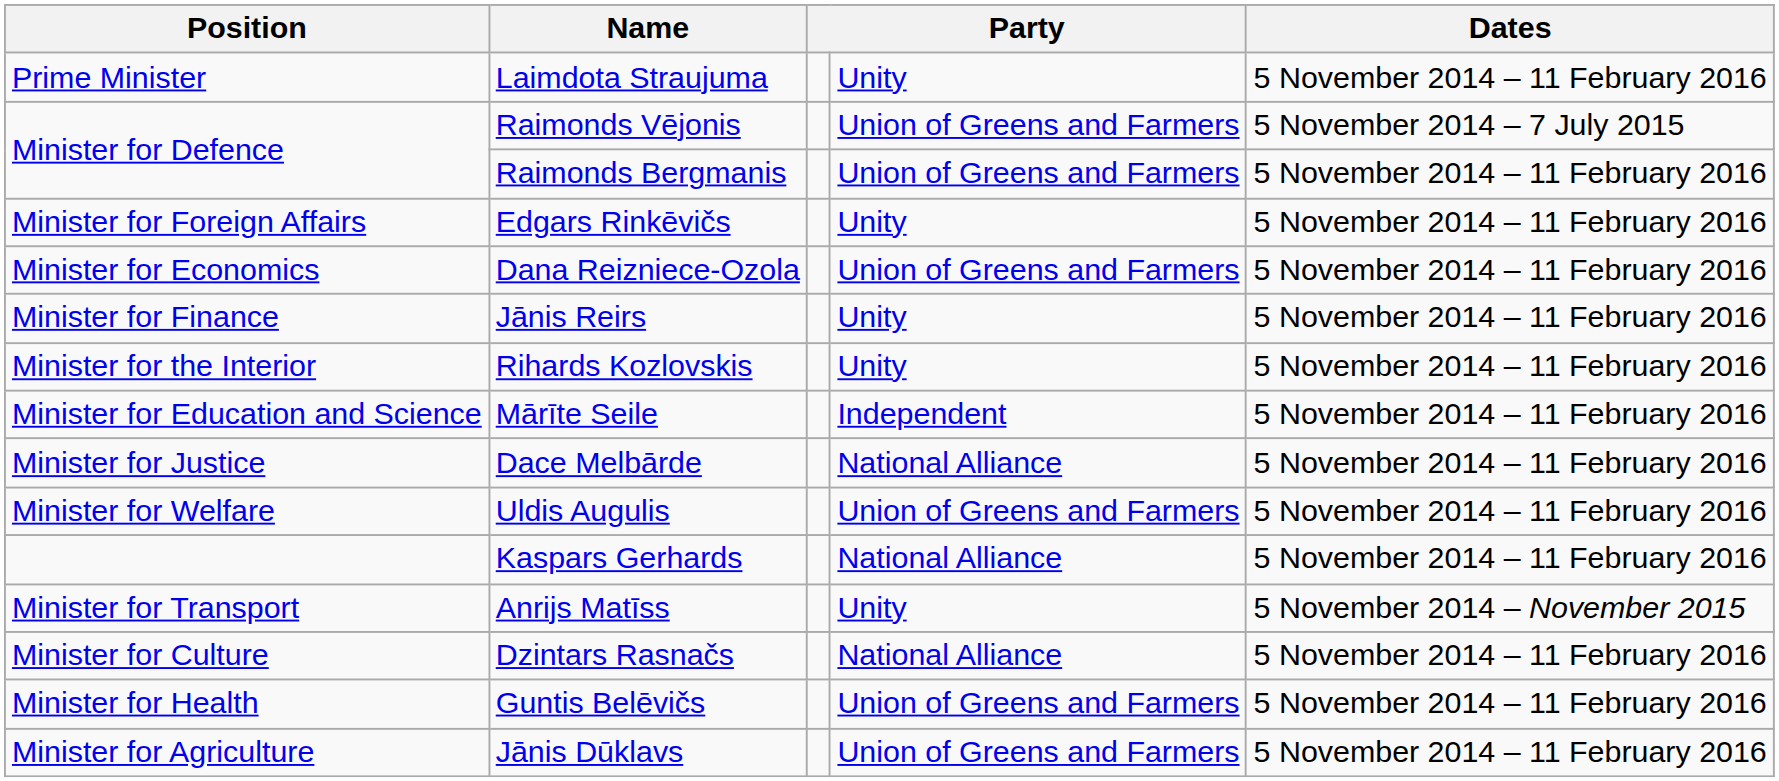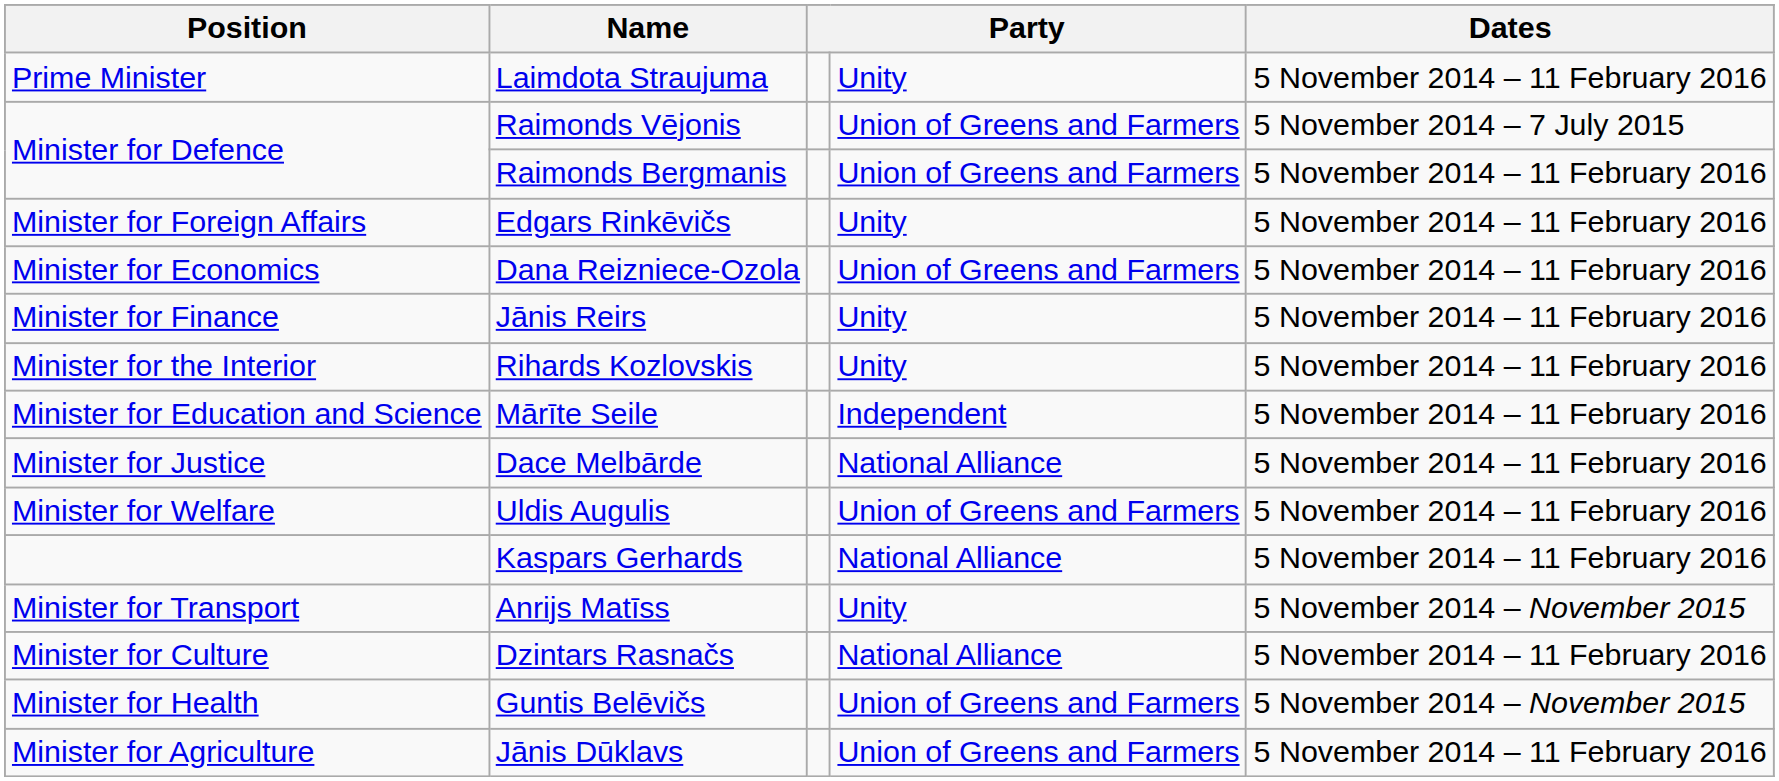(1510, 703) 5 November 2014 – 11 February 2016 -> (1499, 703) 5 November 2014 – November 2015
